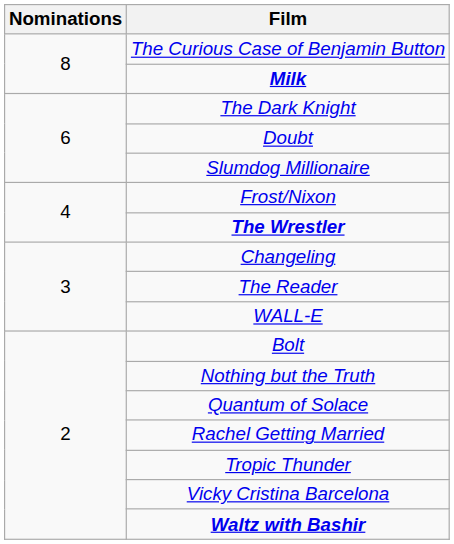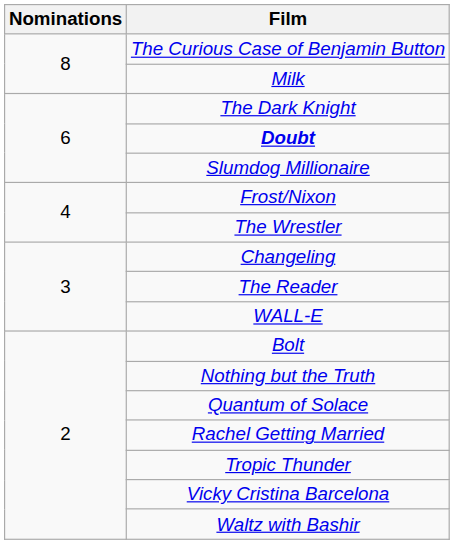(288, 78) bold -> (288, 78) normal
(288, 138) normal -> (288, 138) bold
(288, 227) bold -> (288, 227) normal
(288, 524) bold -> (288, 524) normal
